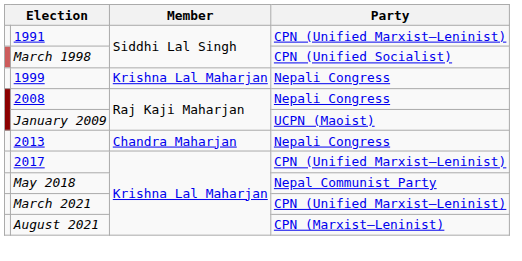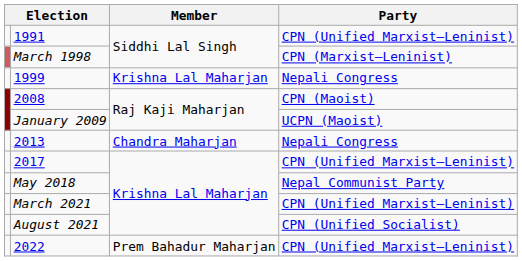(363, 57) CPN (Unified Socialist) -> (367, 57) CPN (Marxist–Leninist)
(332, 99) Nepali Congress -> (328, 99) CPN (Maoist)
(359, 225) CPN (Marxist–Leninist) -> (371, 225) CPN (Unified Socialist)
+ row: (29, 246)
